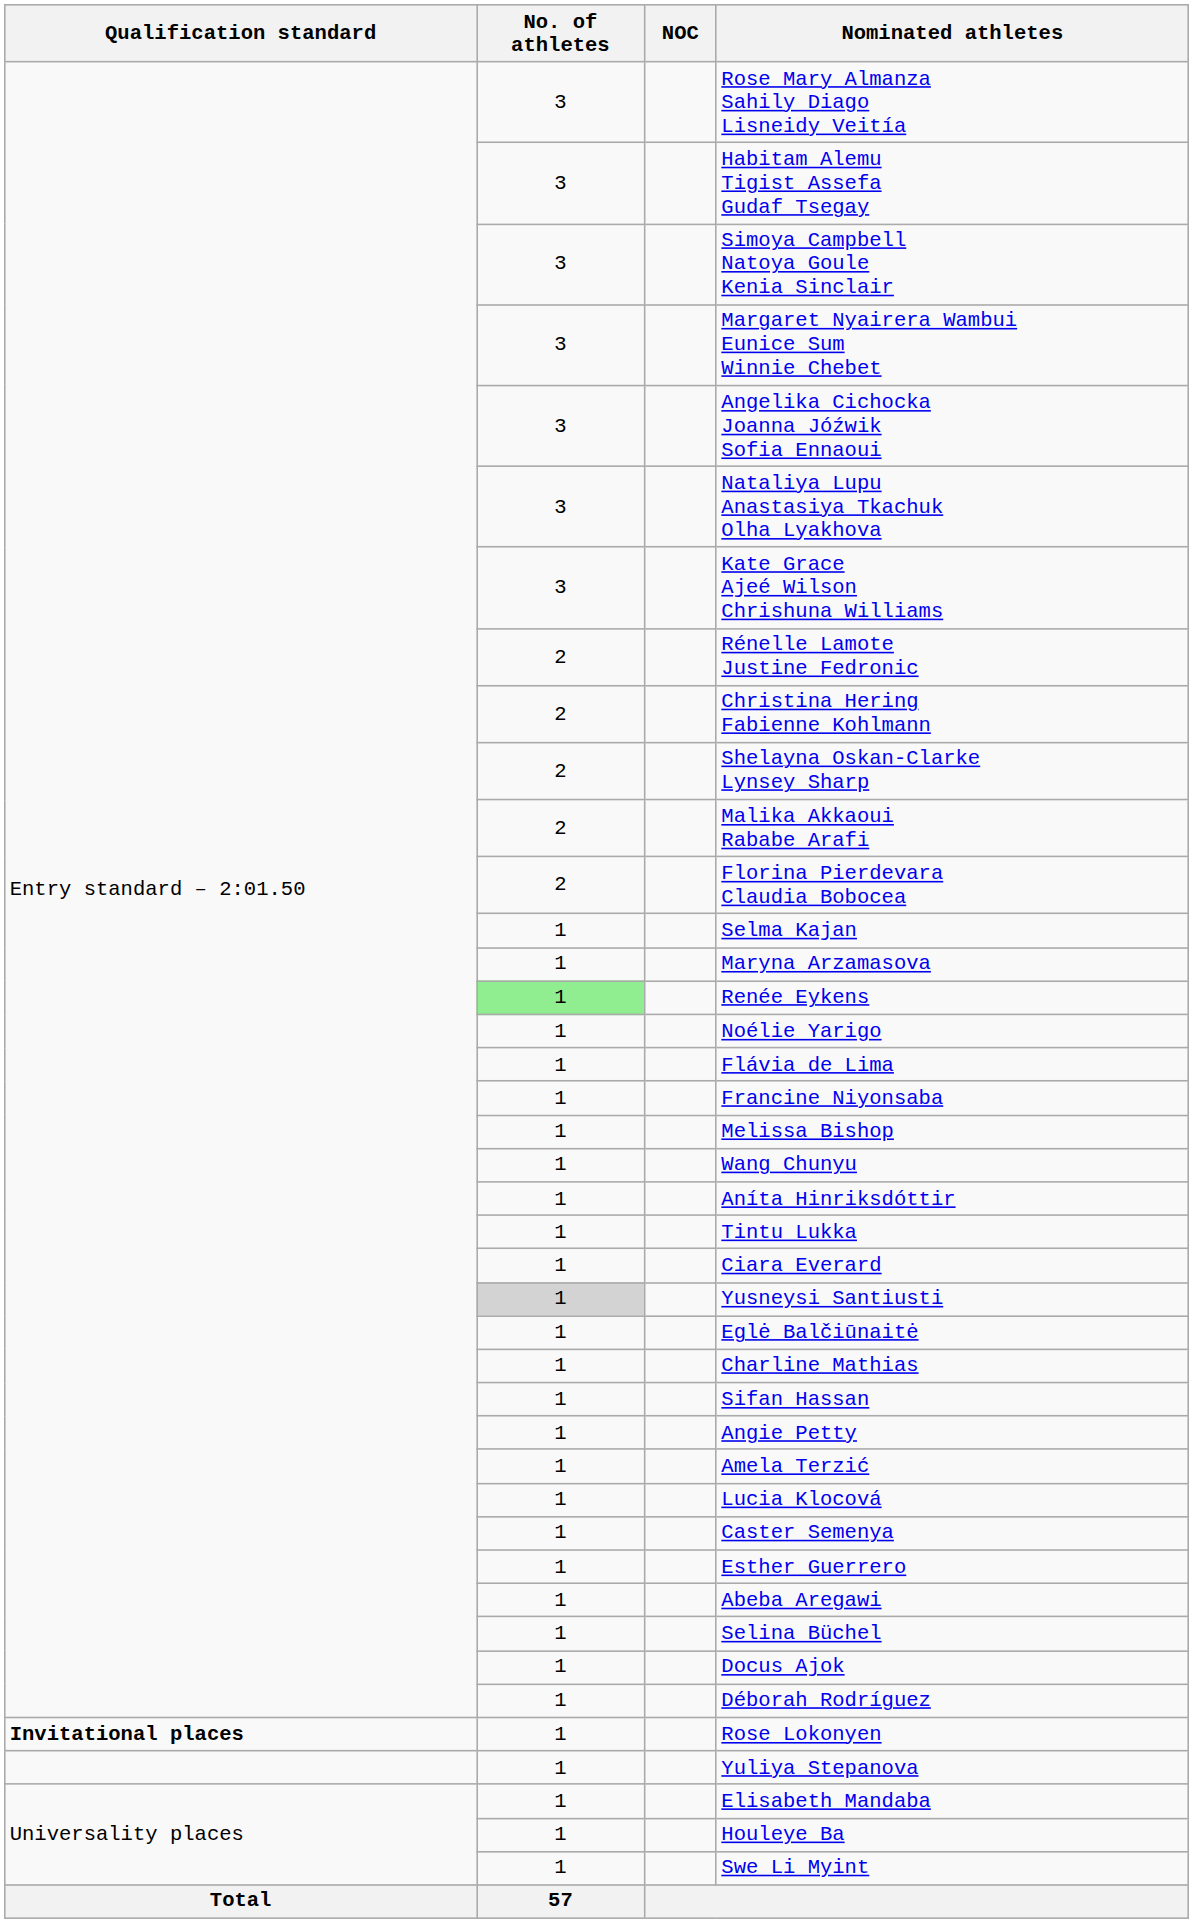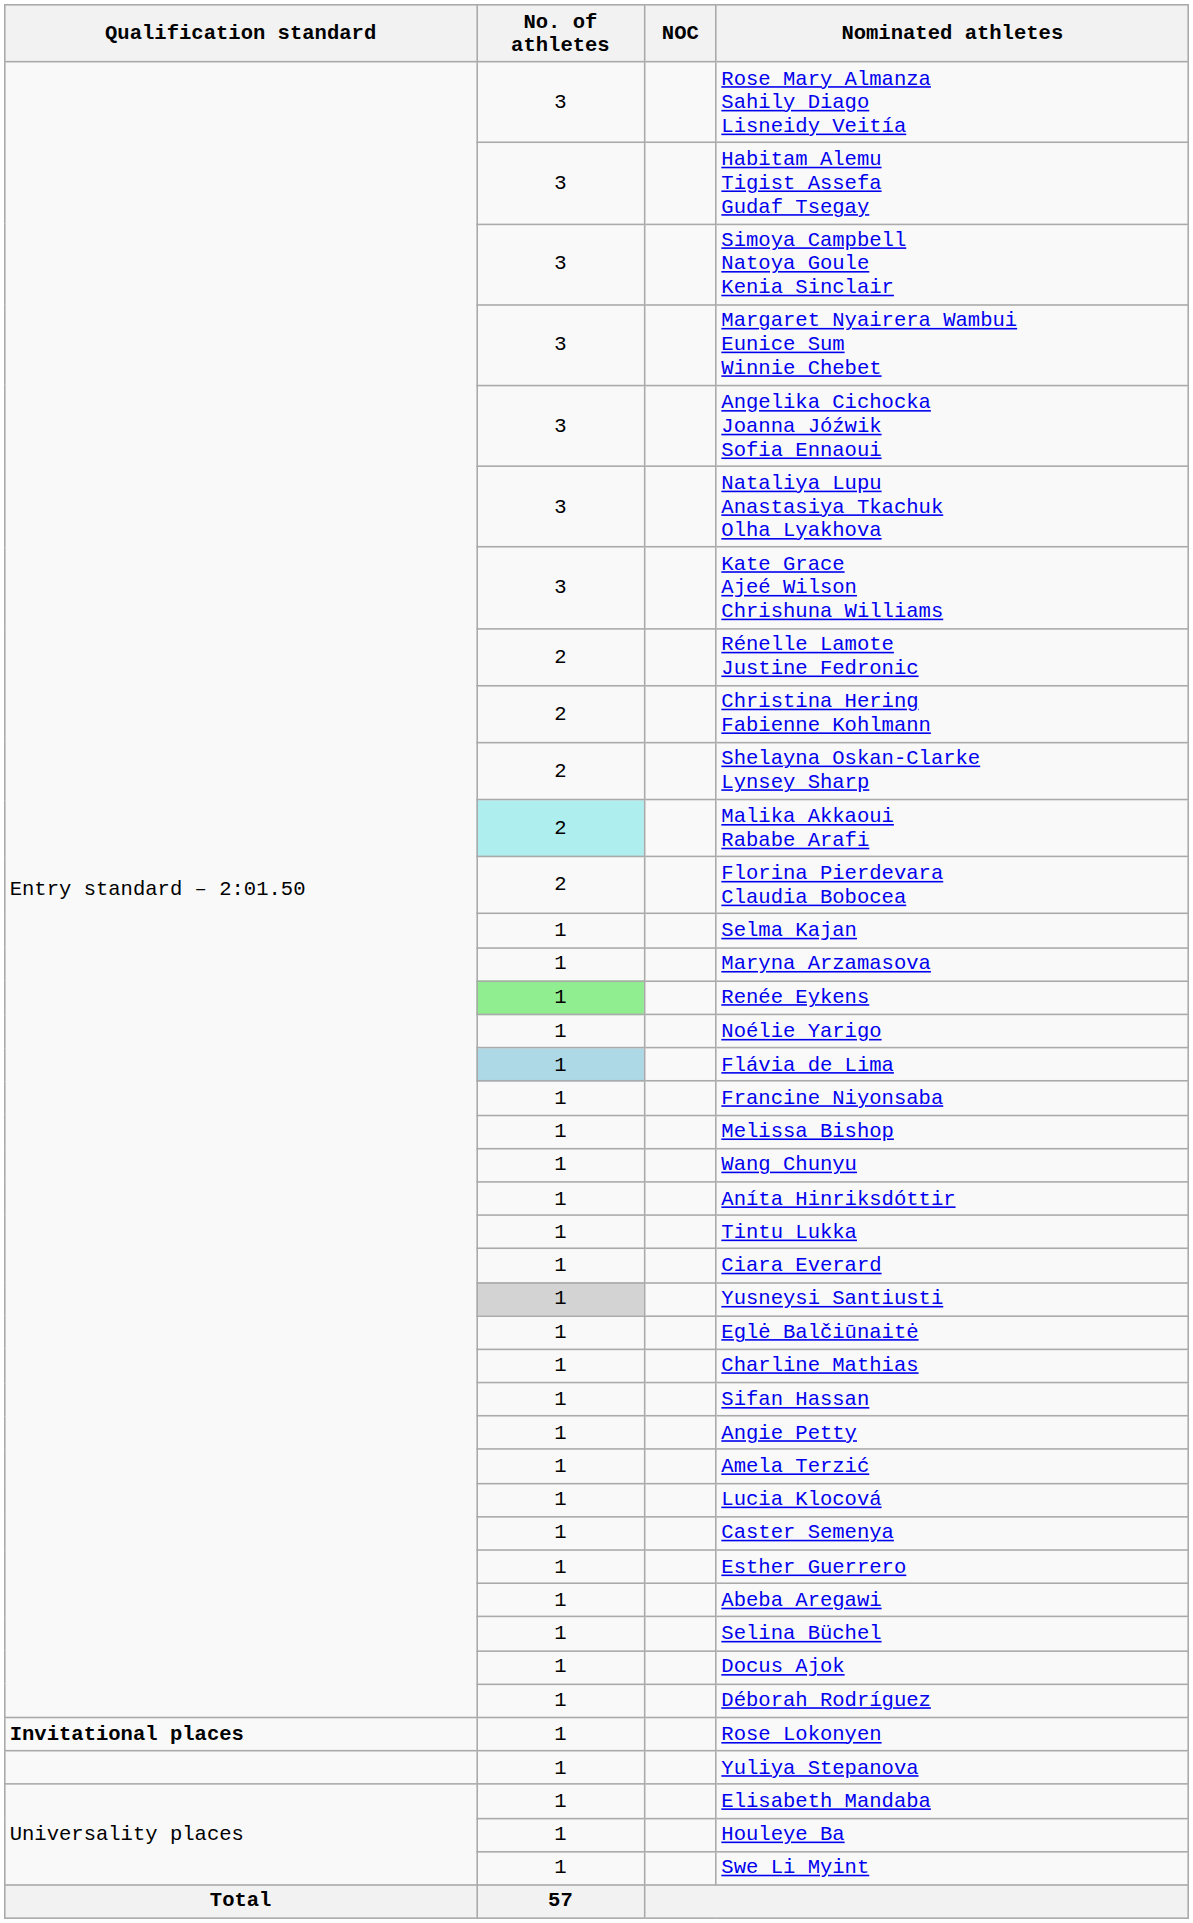(560, 828) no background -> (560, 828) paleturquoise background
(560, 1065) no background -> (560, 1065) lightblue background
